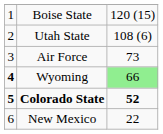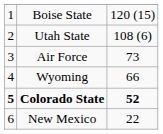(11, 77) bold -> (11, 77) normal
(133, 77) lightgreen background -> (133, 77) no background
